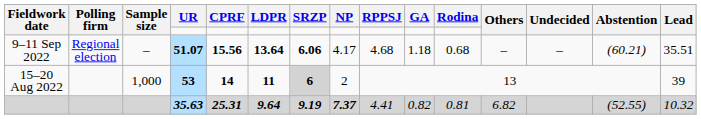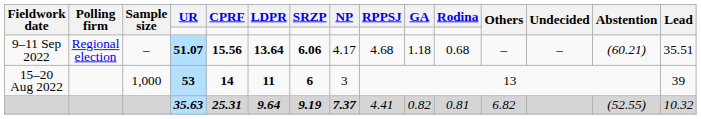(310, 80) lightgrey background -> (310, 80) no background
(344, 80) 2 -> (344, 80) 3
